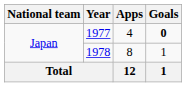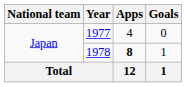(164, 33) bold -> (164, 33) normal
(130, 52) normal -> (130, 52) bold
